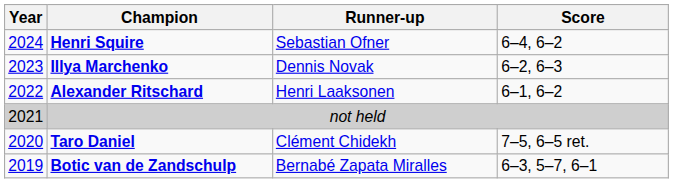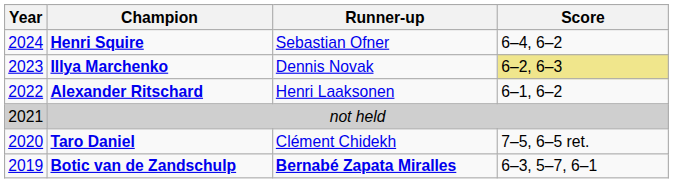(532, 67) no background -> (532, 67) khaki background
(361, 166) normal -> (366, 166) bold
